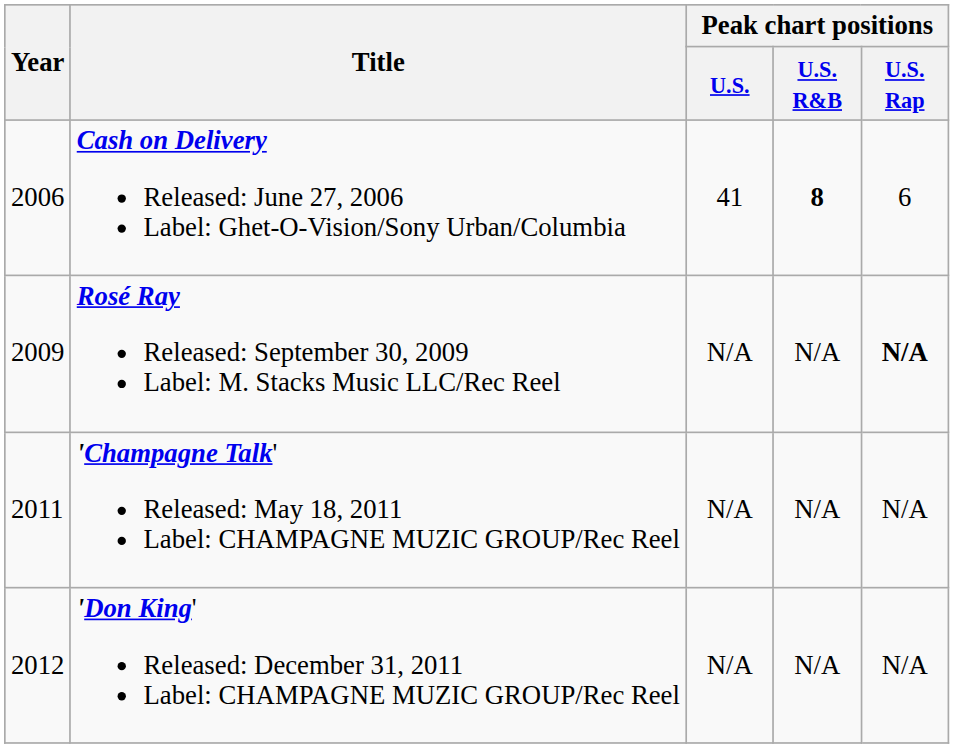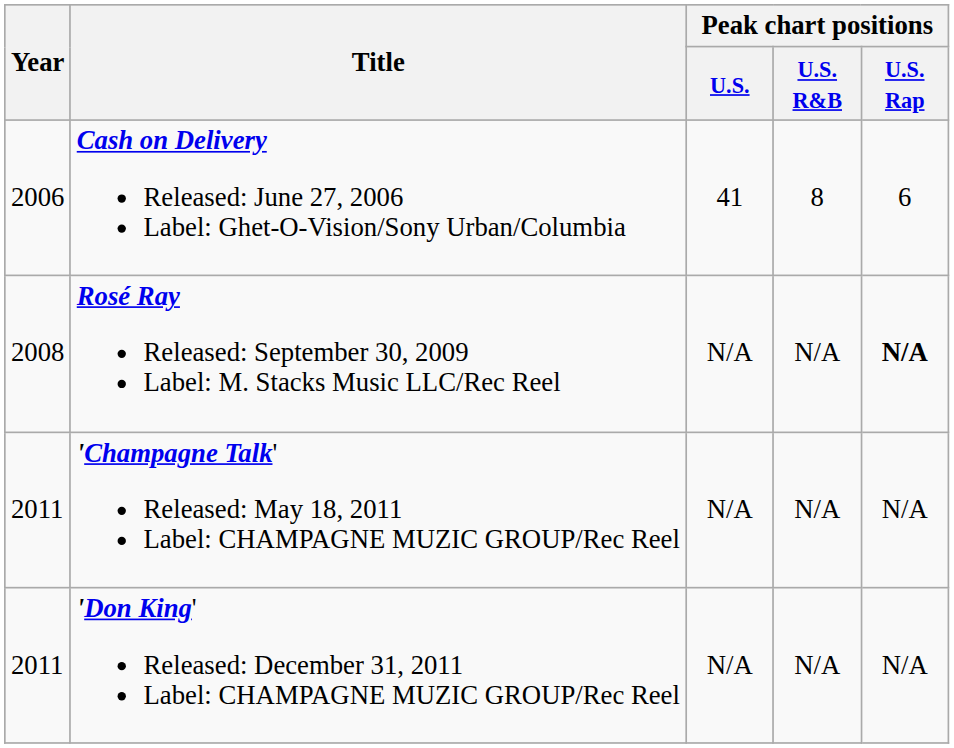(817, 197) bold -> (817, 197) normal
(38, 353) 2009 -> (38, 353) 2008
(38, 665) 2012 -> (37, 665) 2011
